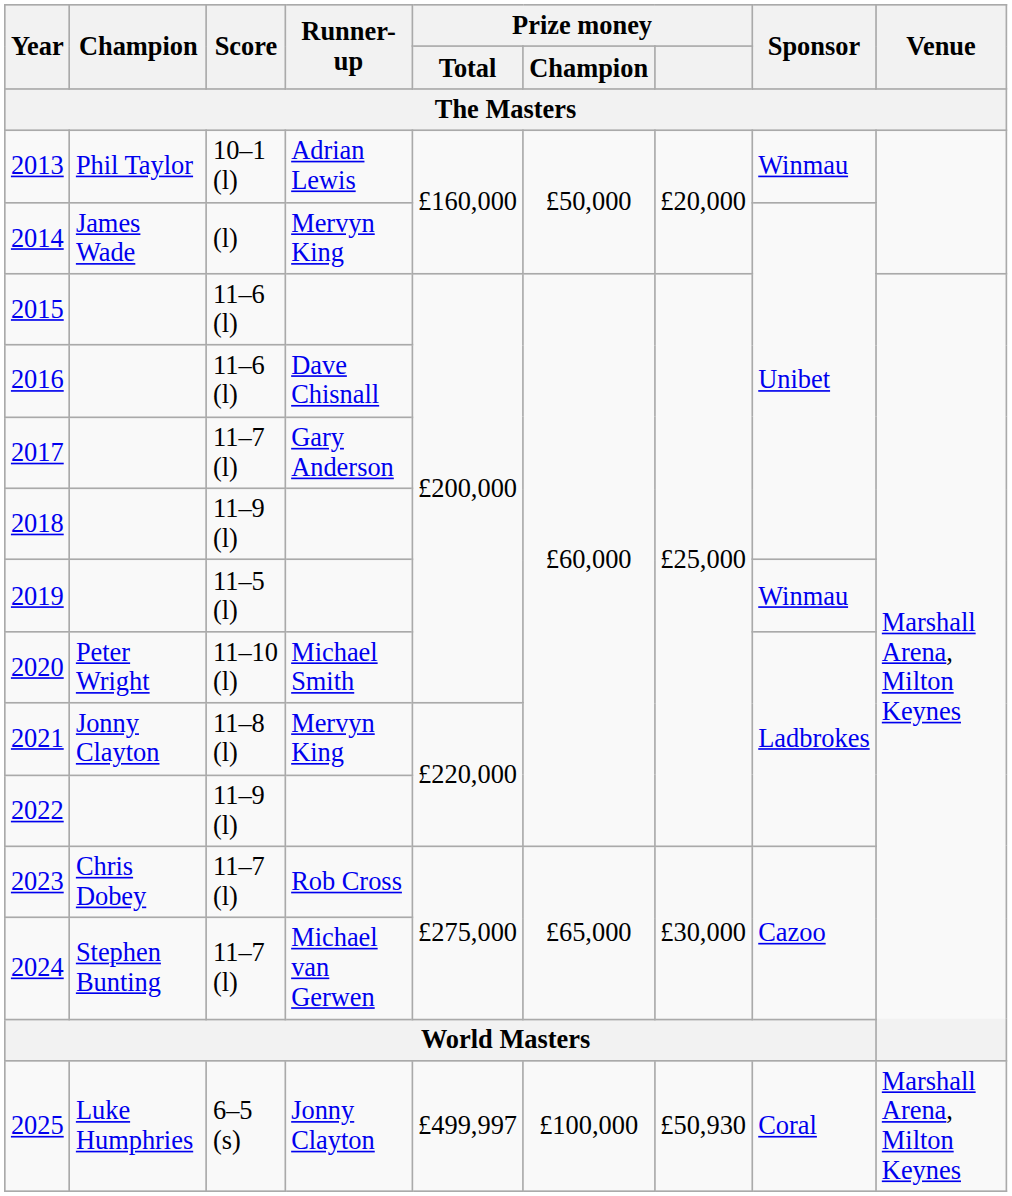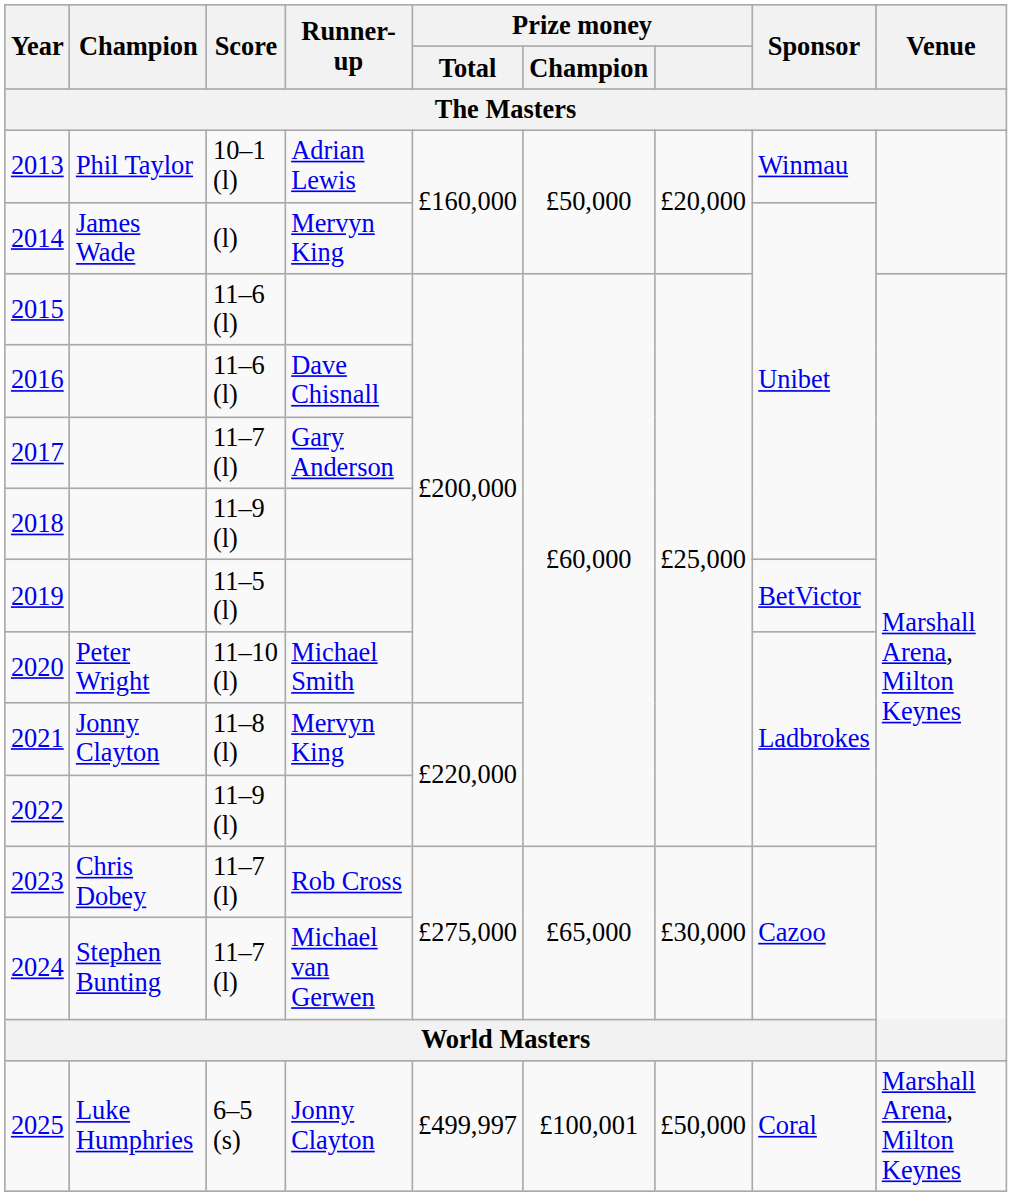(803, 595) Winmau -> (809, 595) BetVictor
(589, 1125) £100,000 -> (589, 1125) £100,001
(703, 1125) £50,930 -> (703, 1125) £50,000
